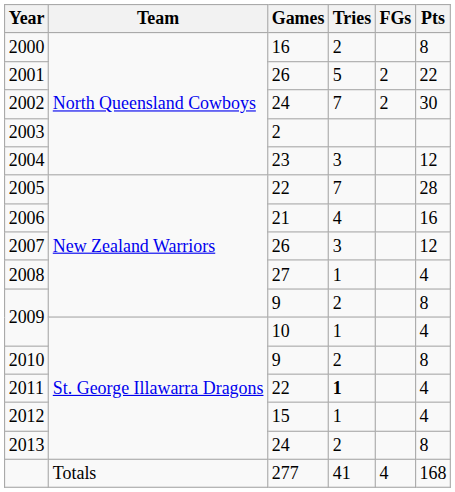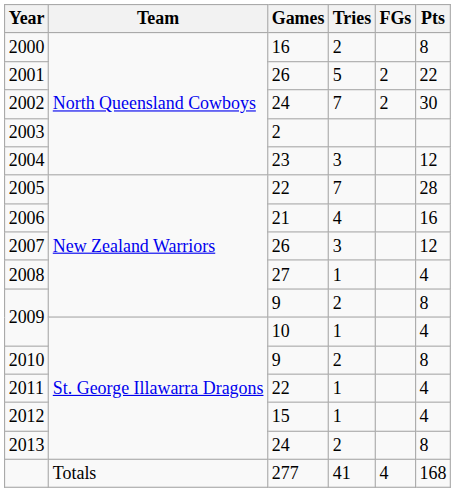(337, 388) bold -> (337, 388) normal
